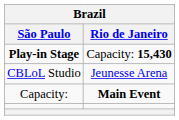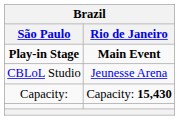(129, 53) Capacity: 15,430 -> (129, 53) Main Event
(129, 93) Main Event -> (129, 93) Capacity: 15,430
